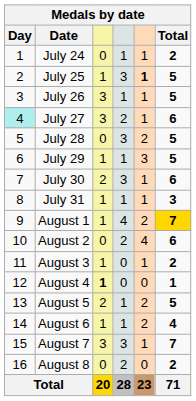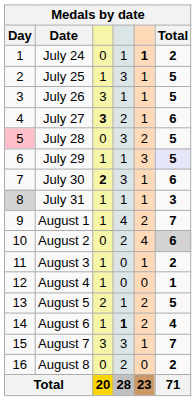(144, 56) normal -> (144, 56) bold
(144, 77) bold -> (144, 77) normal
(20, 118) paleturquoise background -> (20, 118) no background
(103, 118) normal -> (103, 118) bold
(20, 138) no background -> (20, 138) pink background
(173, 159) no background -> (173, 159) lavender background
(103, 179) normal -> (103, 179) bold
(20, 200) no background -> (20, 200) lightgrey background
(173, 221) gold background -> (173, 221) no background
(173, 241) no background -> (173, 241) lightgrey background
(103, 282) bold -> (103, 282) normal
(124, 324) normal -> (124, 324) bold
